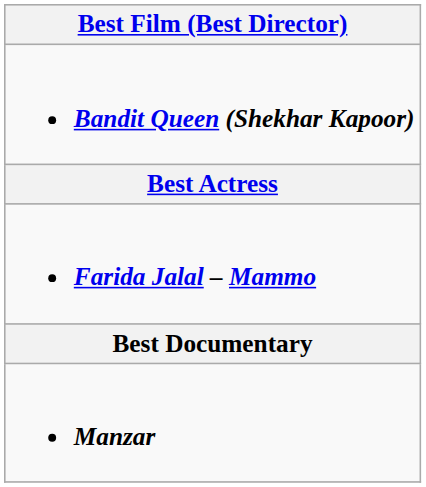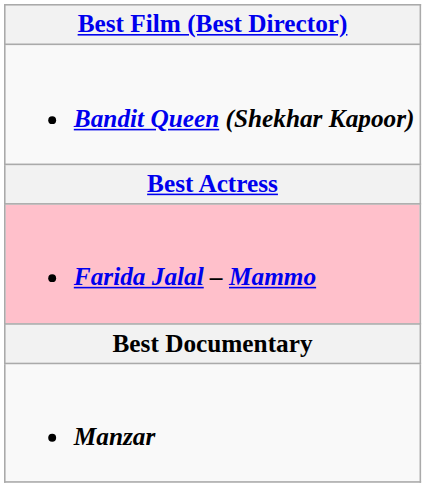(213, 278) no background -> (213, 278) pink background
